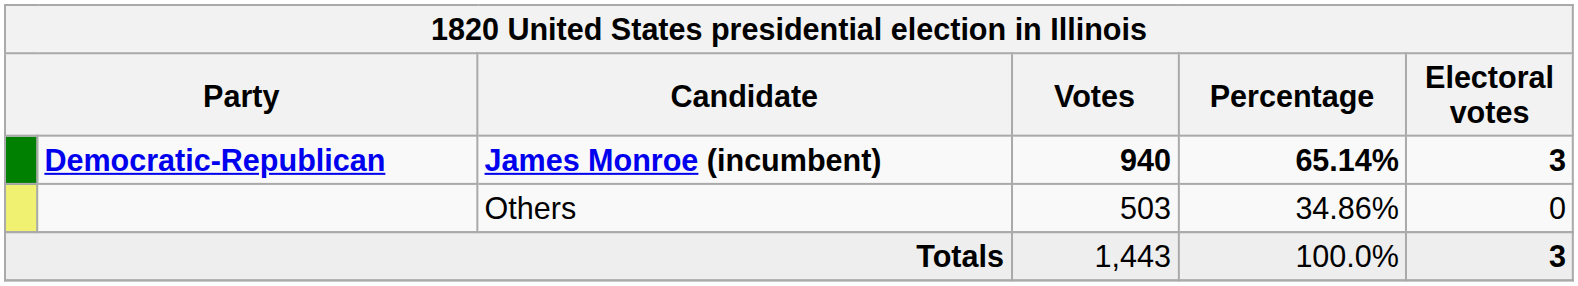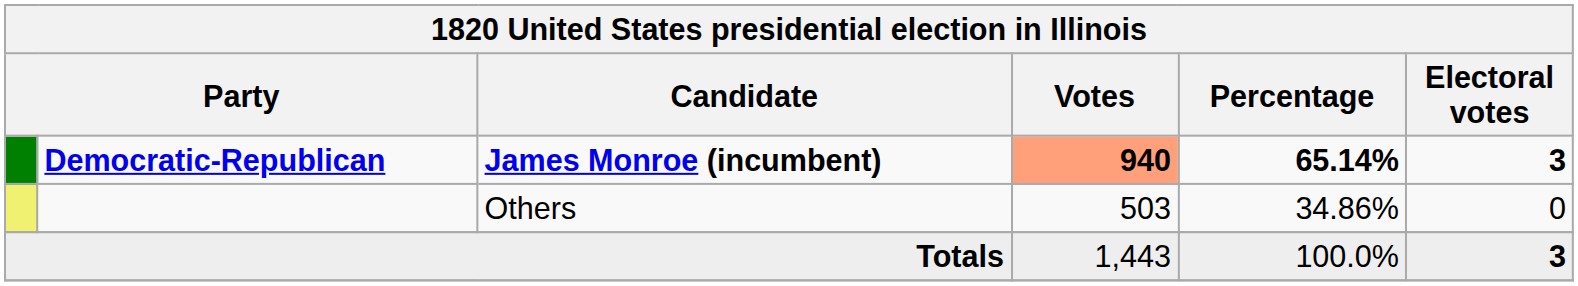(1145, 160) no background -> (1145, 160) lightsalmon background
